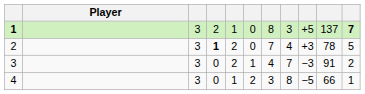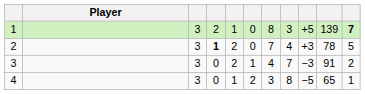(14, 30) bold -> (14, 30) normal
(329, 30) 137 -> (329, 30) 139
(329, 81) 66 -> (329, 81) 65
